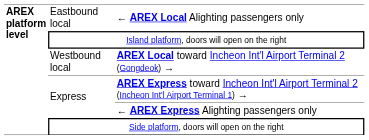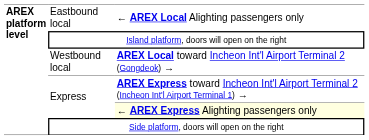(217, 110) no background -> (217, 110) lightyellow background
